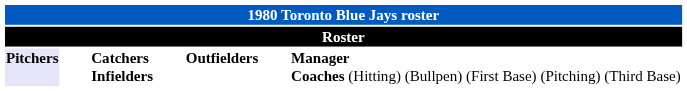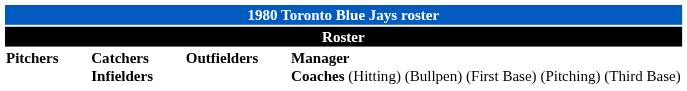(32, 58) lavender background -> (32, 58) no background
